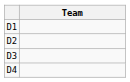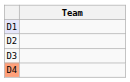(12, 27) no background -> (12, 27) lavender background
(12, 70) no background -> (12, 70) lightsalmon background
